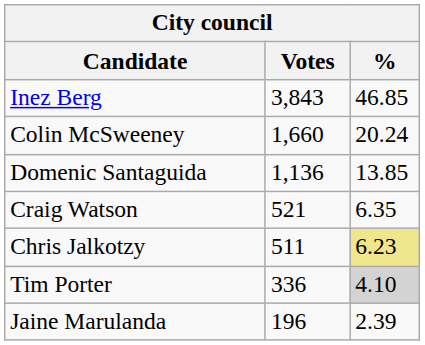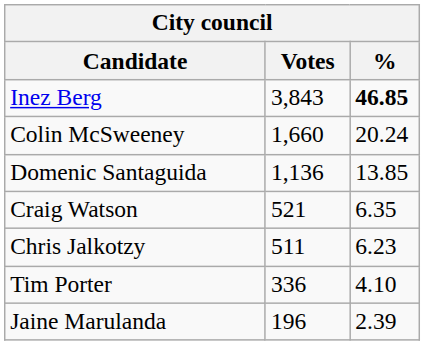(382, 97) normal -> (382, 97) bold
(376, 246) khaki background -> (376, 246) no background
(376, 284) lightgrey background -> (376, 284) no background
